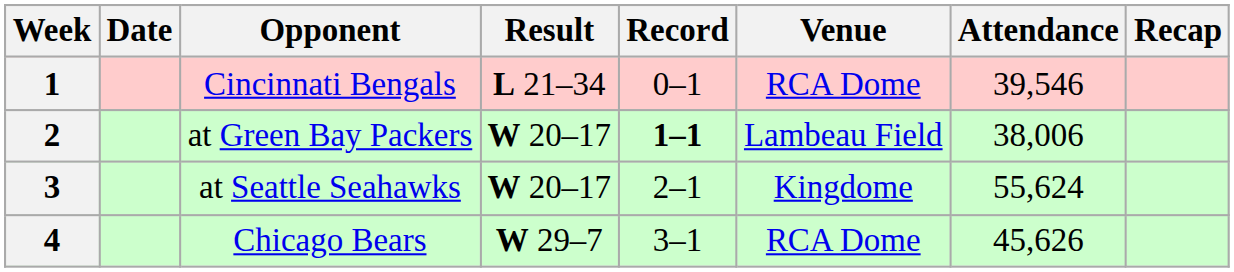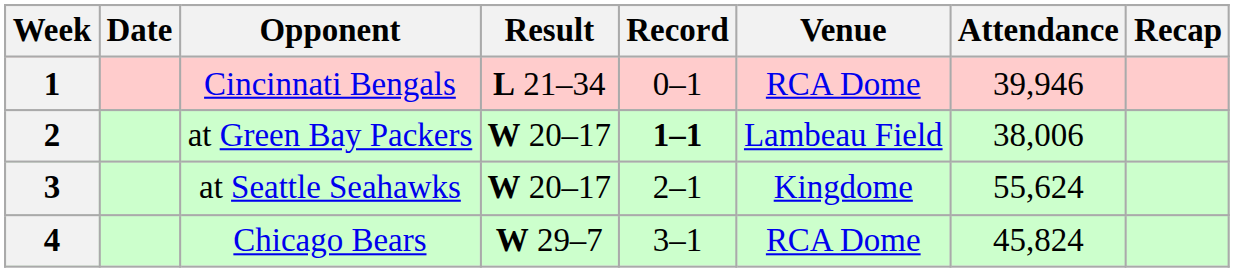(1038, 82) 39,546 -> (1038, 82) 39,946
(1038, 239) 45,626 -> (1038, 239) 45,824
